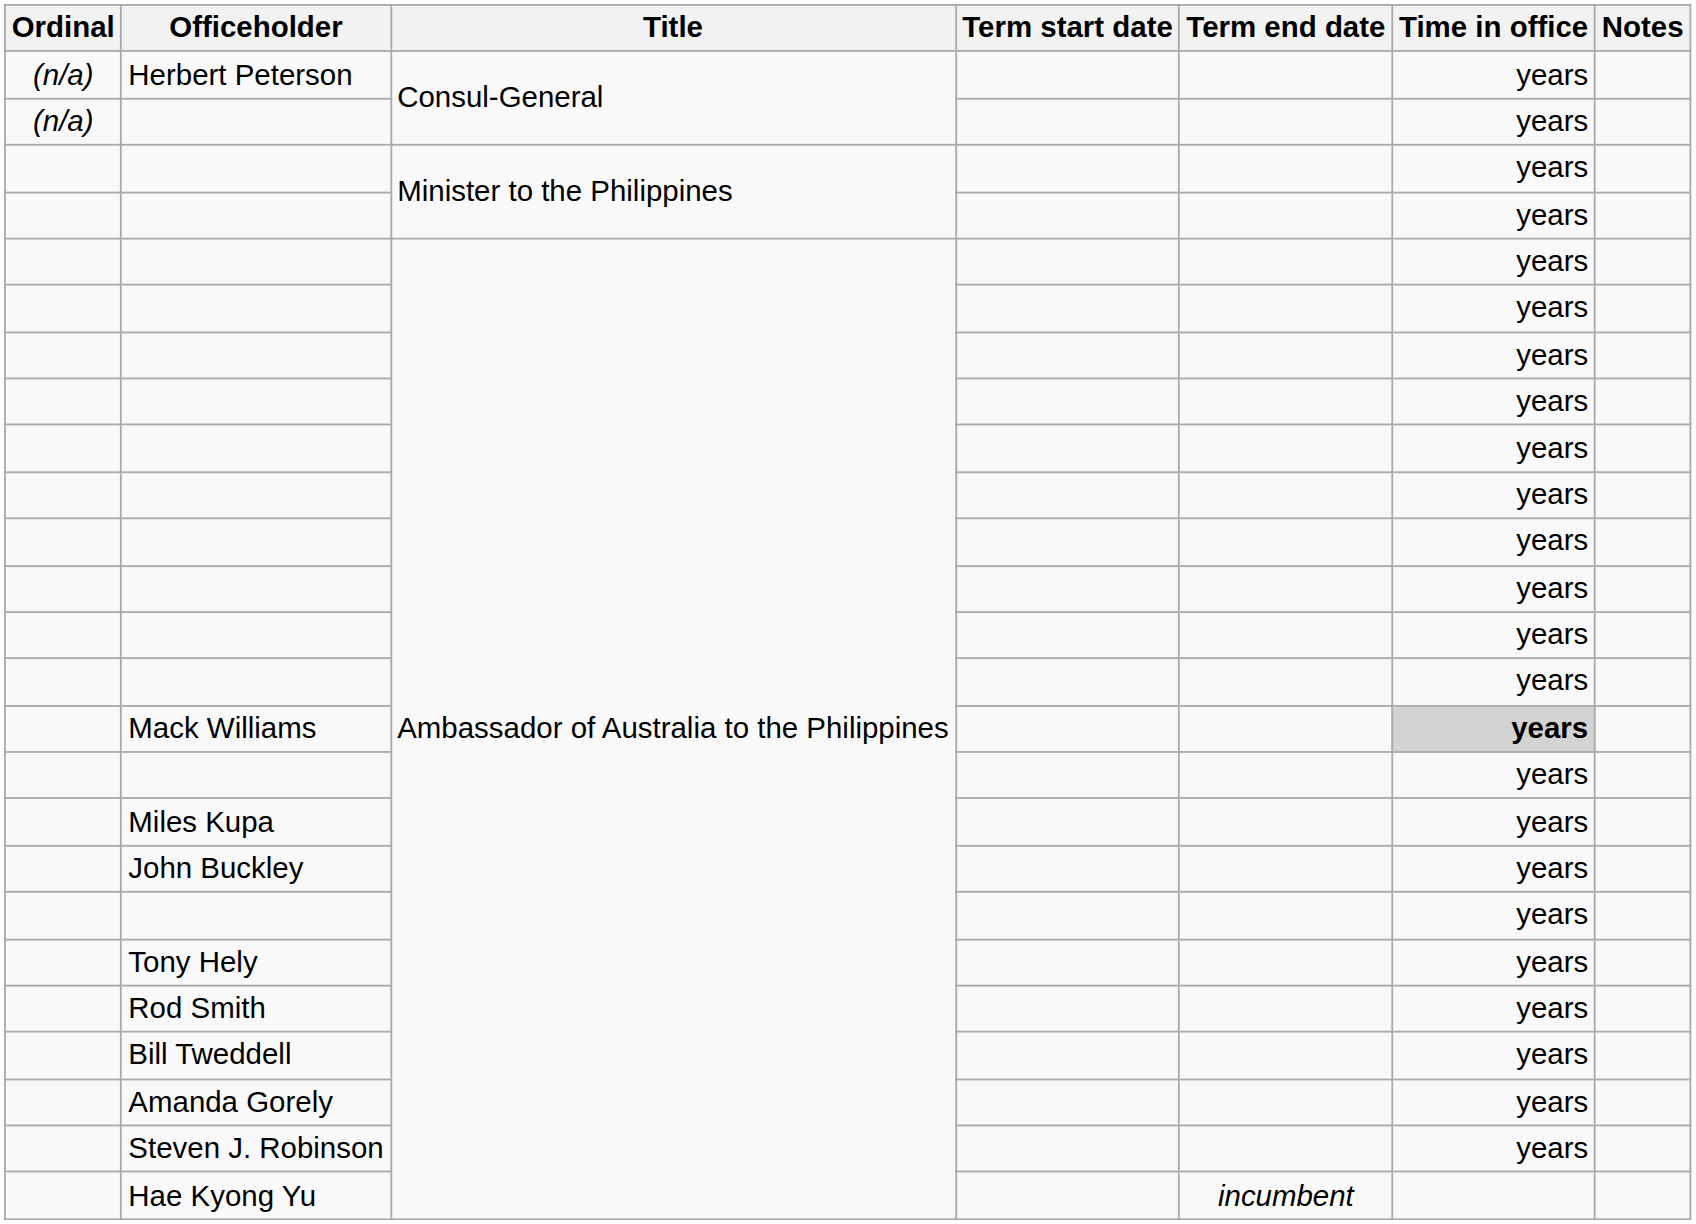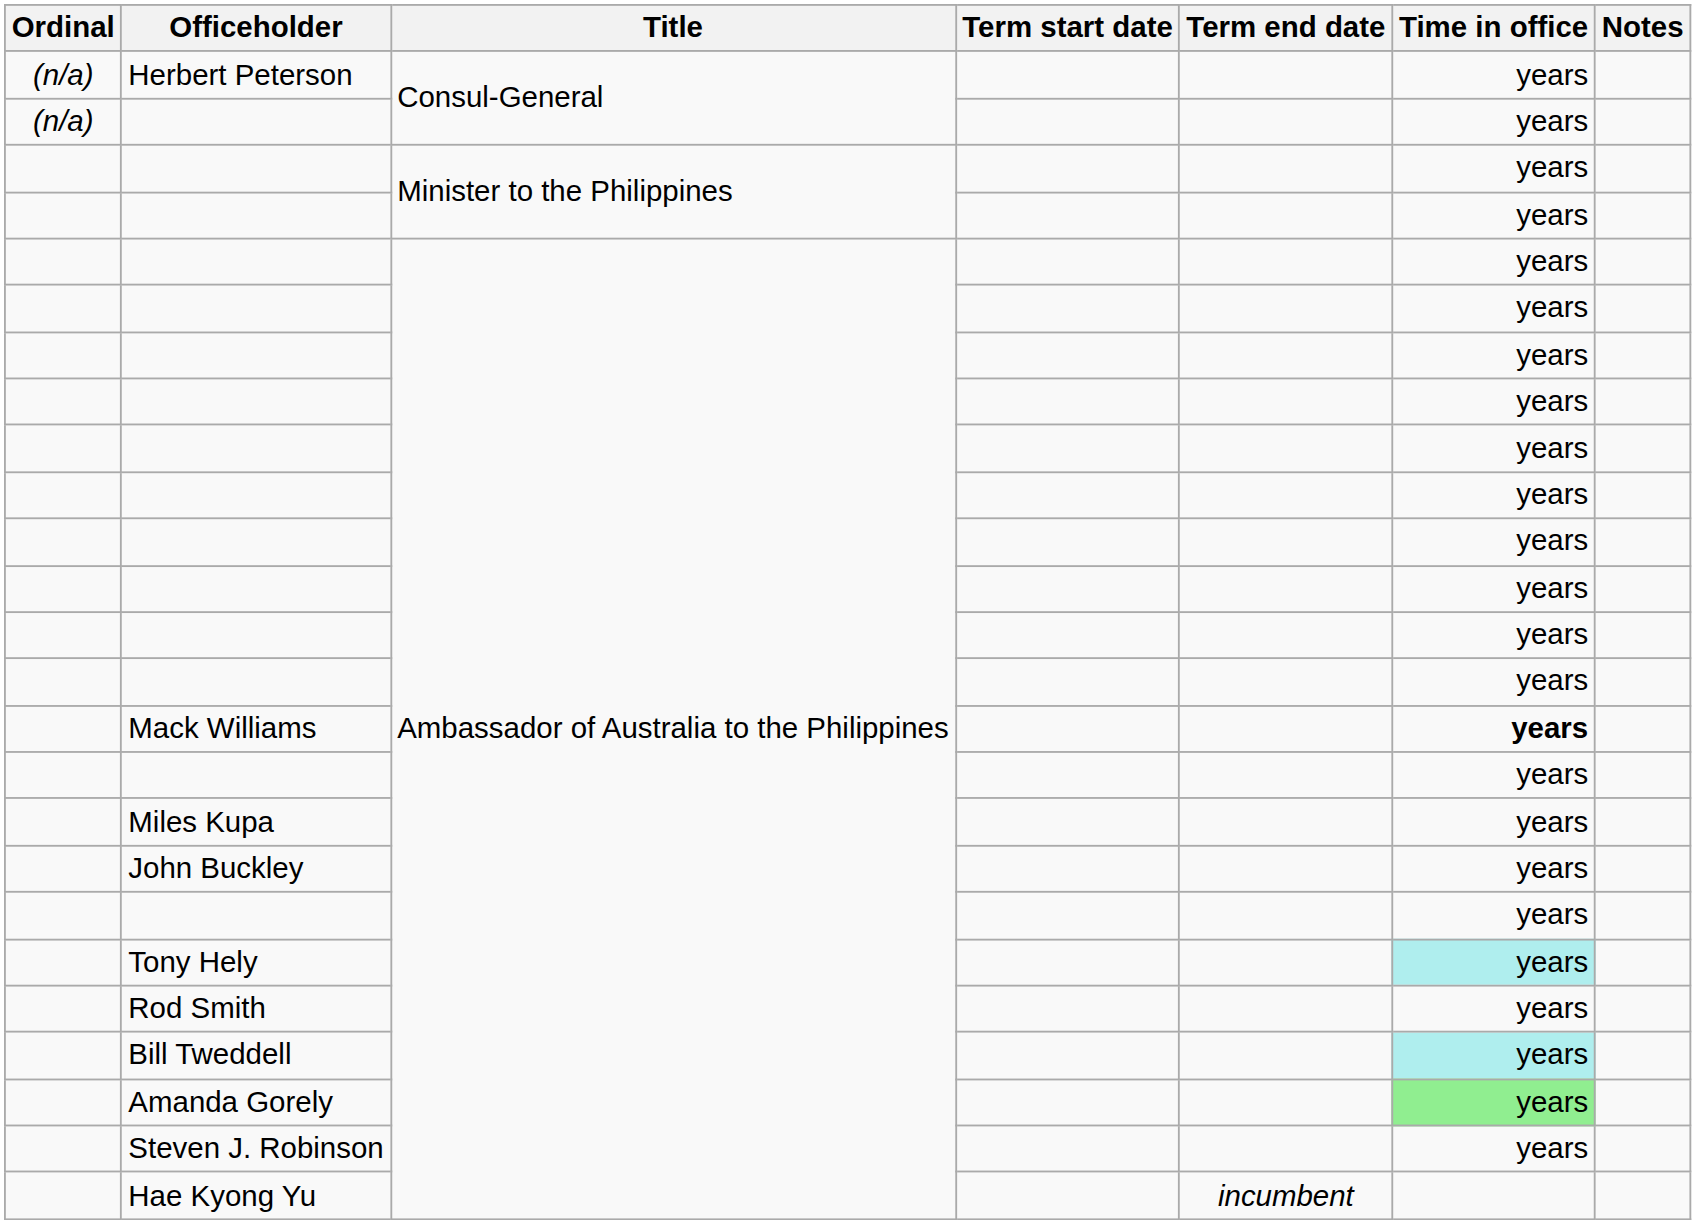(1550, 728) lightgrey background -> (1550, 728) no background
(1552, 961) no background -> (1552, 961) paleturquoise background
(1552, 1055) no background -> (1552, 1055) paleturquoise background
(1552, 1101) no background -> (1552, 1101) lightgreen background
